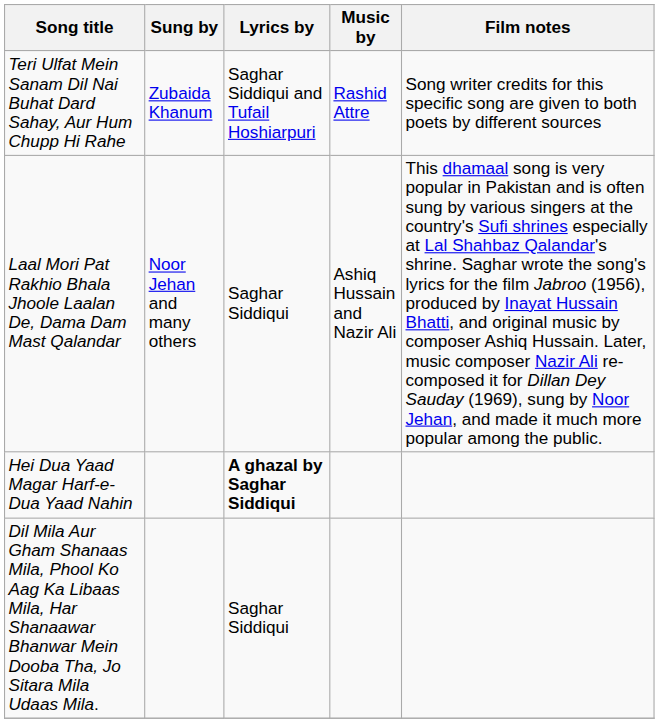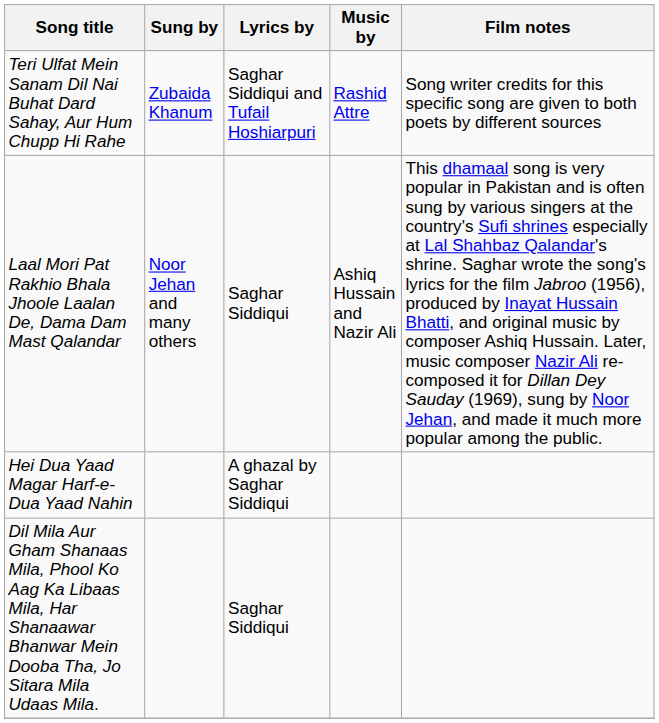(275, 484) bold -> (272, 484) normal
